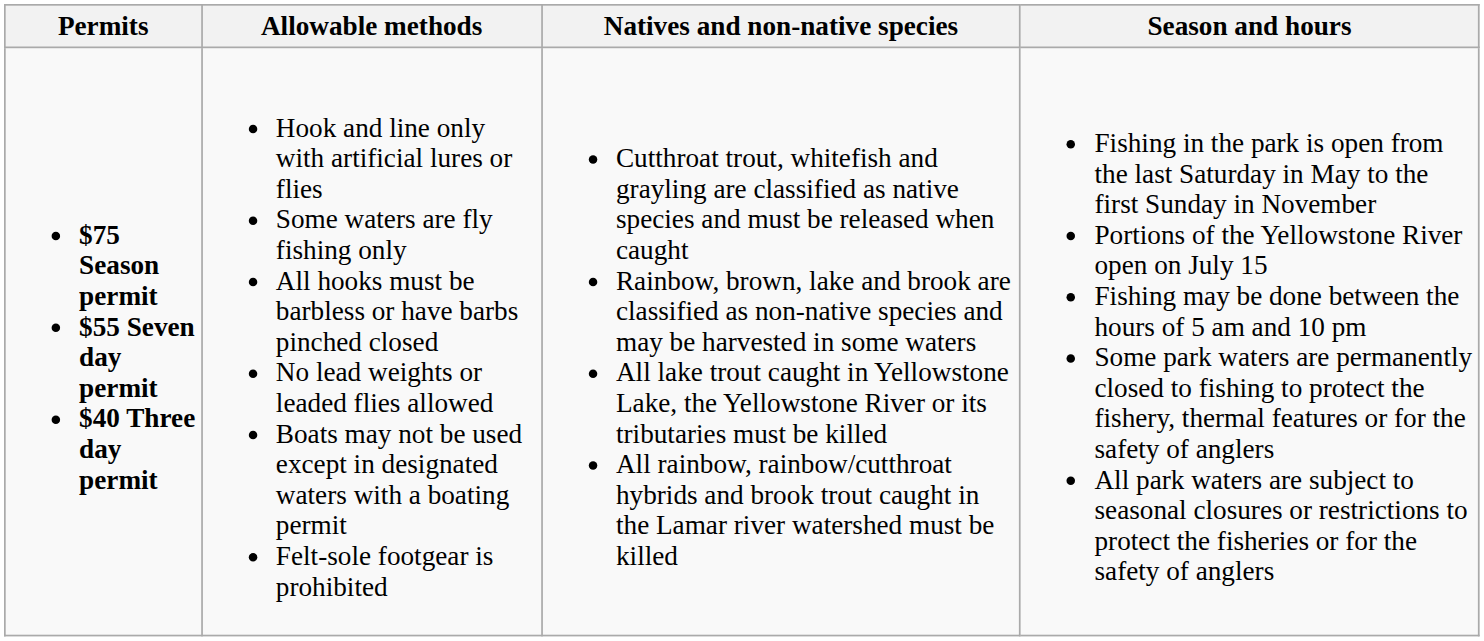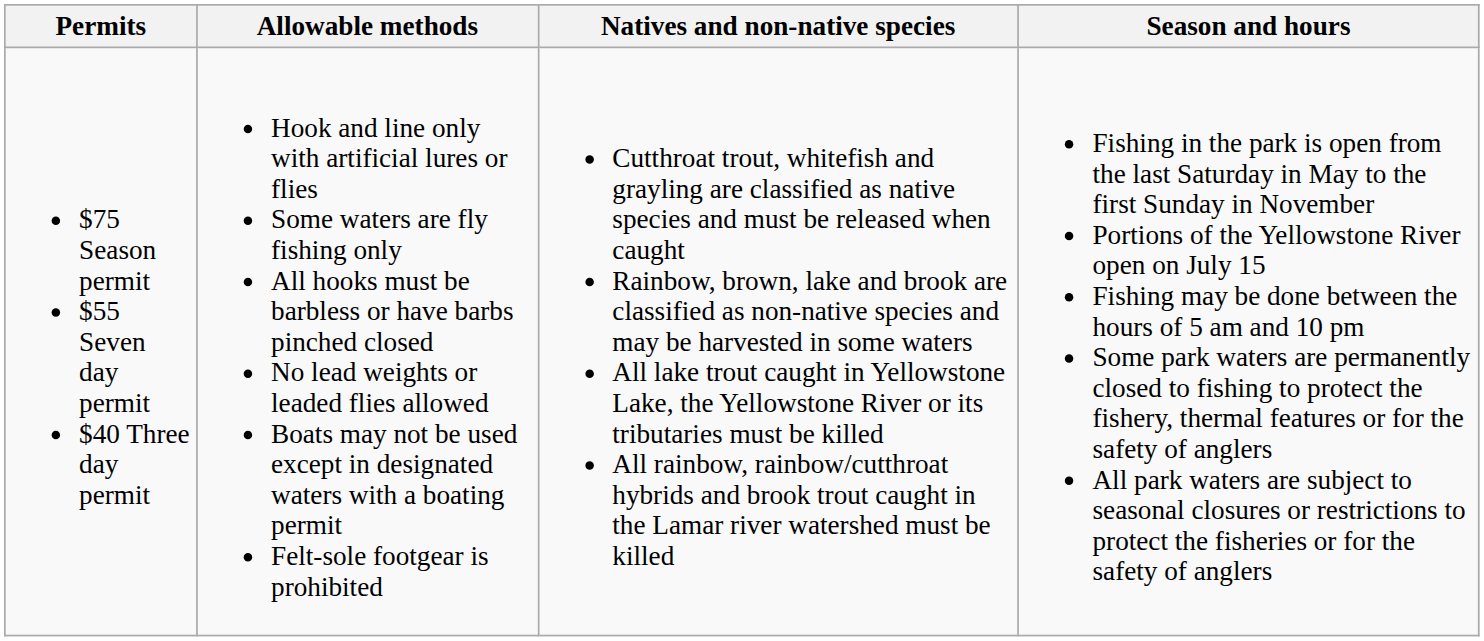(103, 357) bold -> (101, 357) normal
